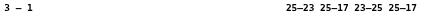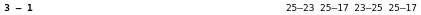(351, 8) bold -> (351, 8) normal
